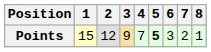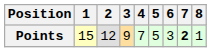(156, 36) bold -> (156, 36) normal
(185, 36) normal -> (185, 36) bold
